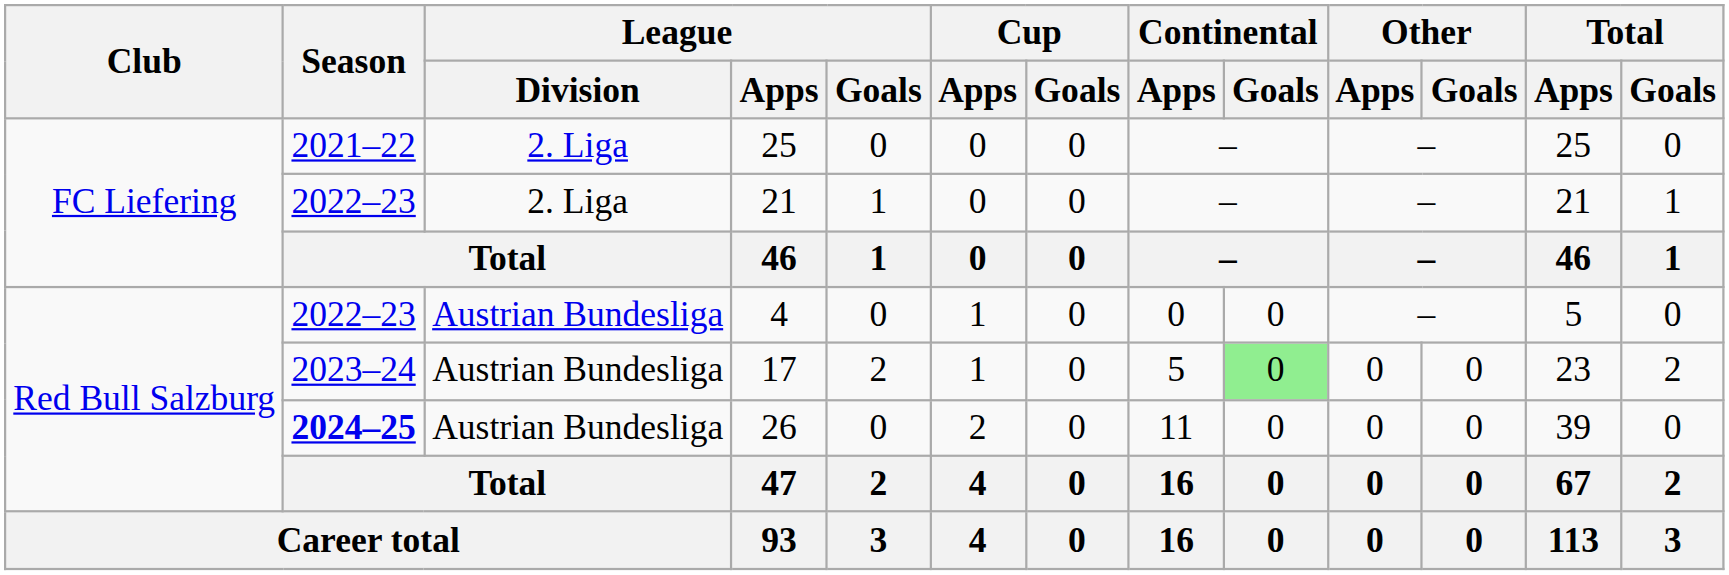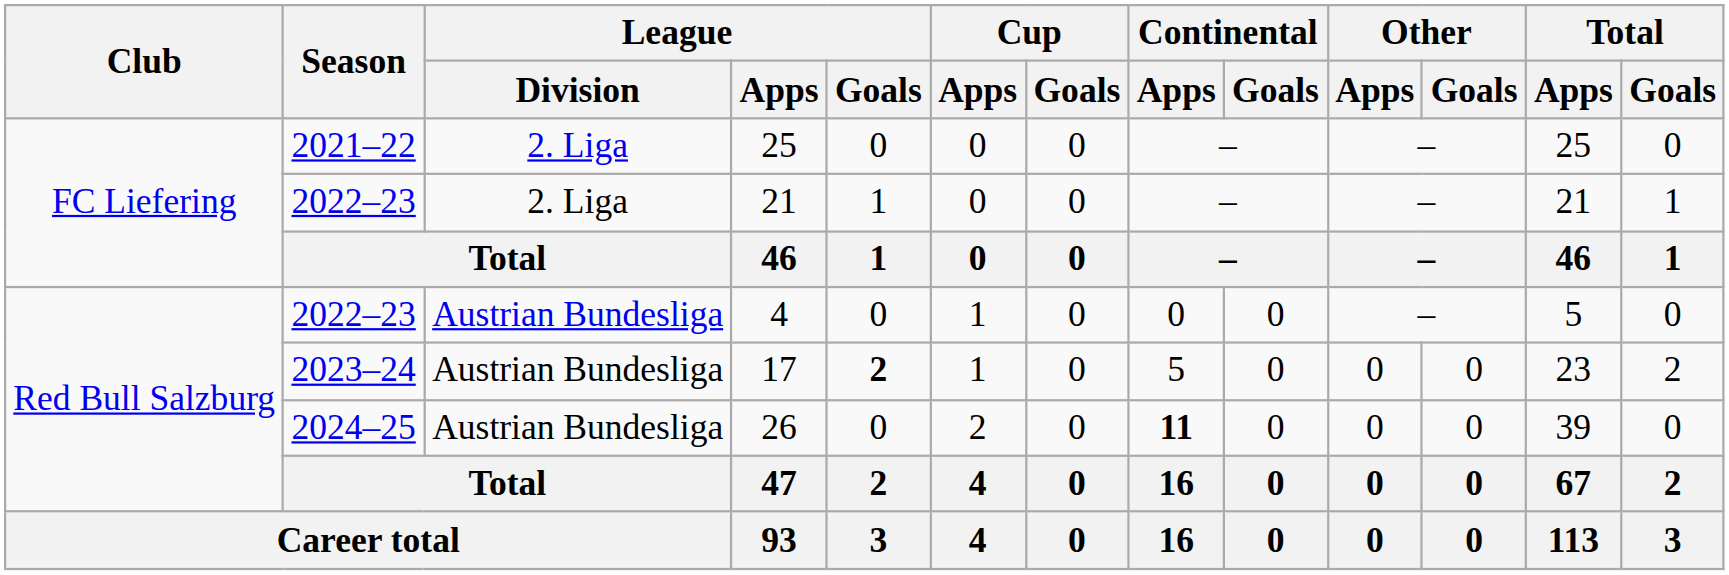(878, 370) normal -> (878, 370) bold
(1276, 370) lightgreen background -> (1276, 370) no background
(354, 426) bold -> (354, 426) normal
(1176, 426) normal -> (1176, 426) bold
